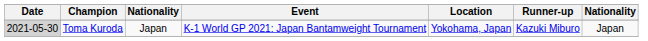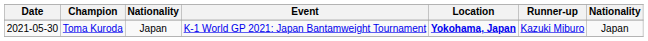(32, 28) lightgrey background -> (32, 28) no background
(471, 28) normal -> (473, 28) bold
